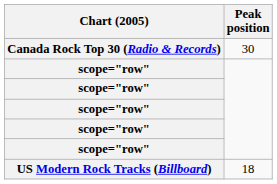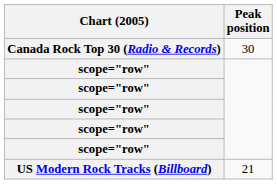(248, 169) 18 -> (248, 169) 21
